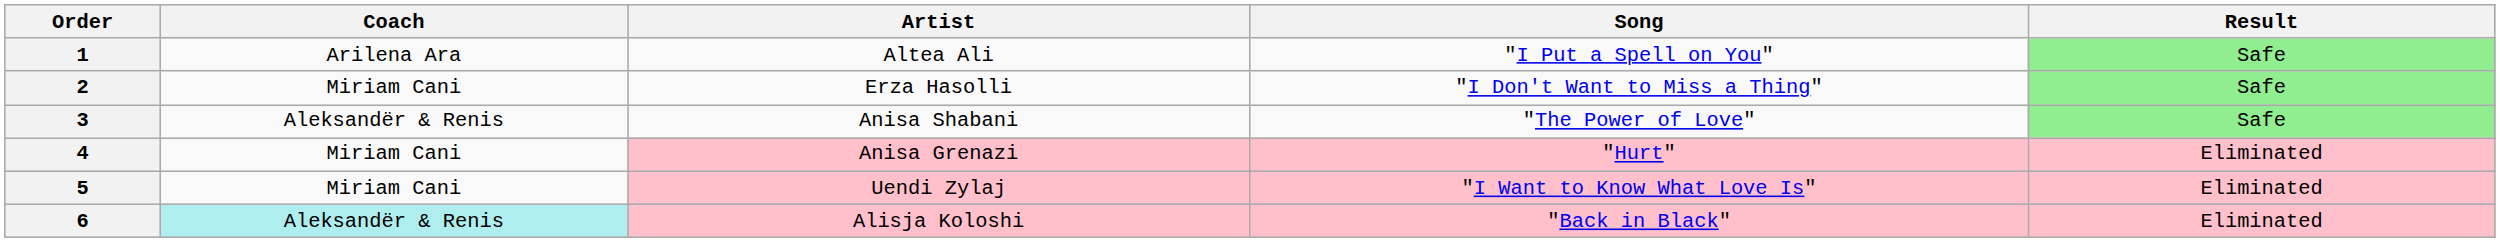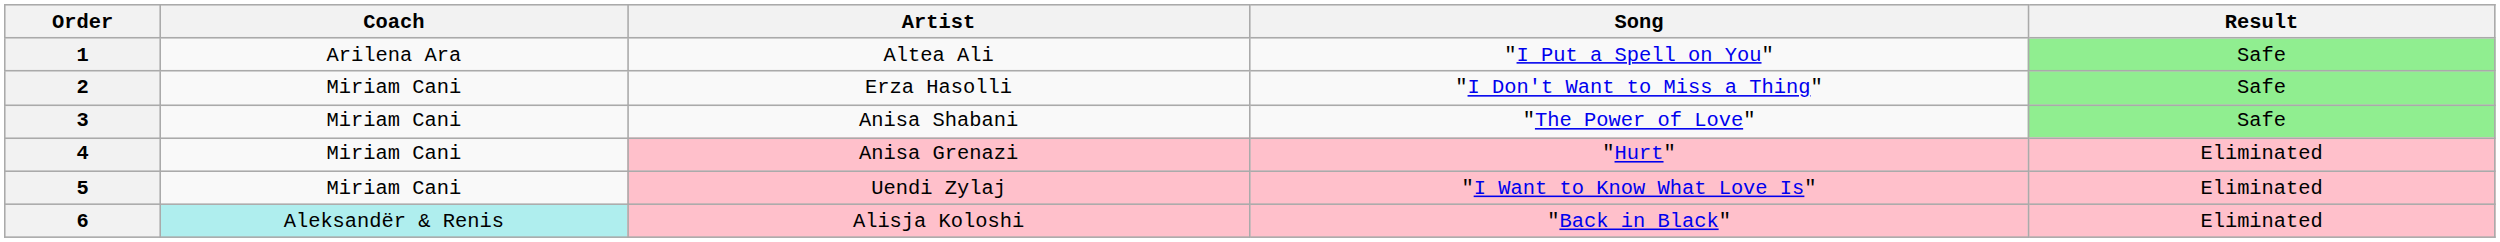(394, 121) Aleksandër & Renis -> (394, 121) Miriam Cani
